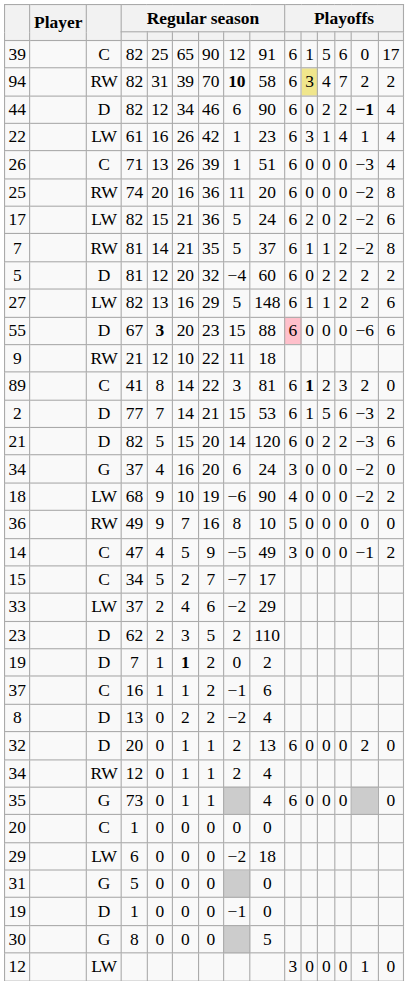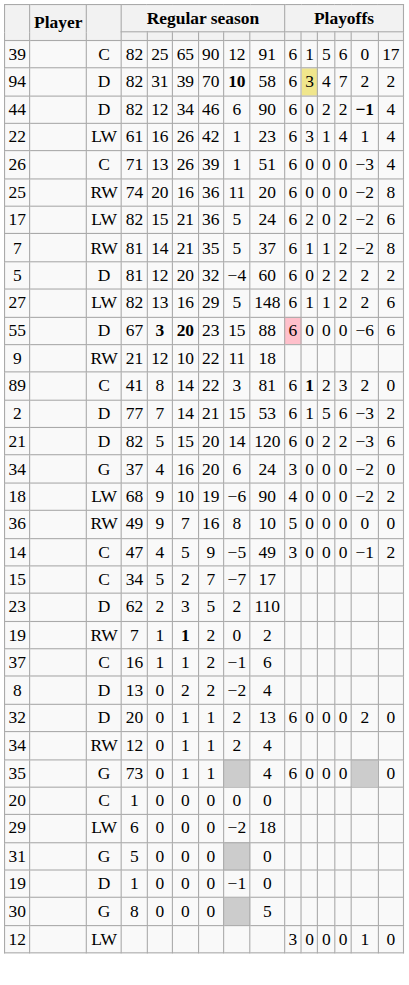(104, 81) RW -> (104, 81) D
(185, 330) normal -> (185, 330) bold
- row: (17, 607)
(104, 662) D -> (104, 634) RW
